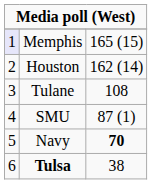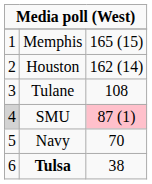(12, 41) lavender background -> (12, 41) no background
(12, 116) no background -> (12, 116) lightgrey background
(116, 116) no background -> (116, 116) pink background
(116, 141) bold -> (116, 141) normal
